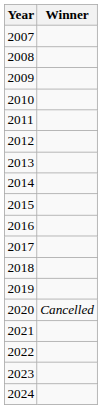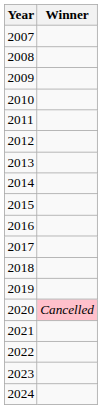(67, 309) no background -> (67, 309) pink background
